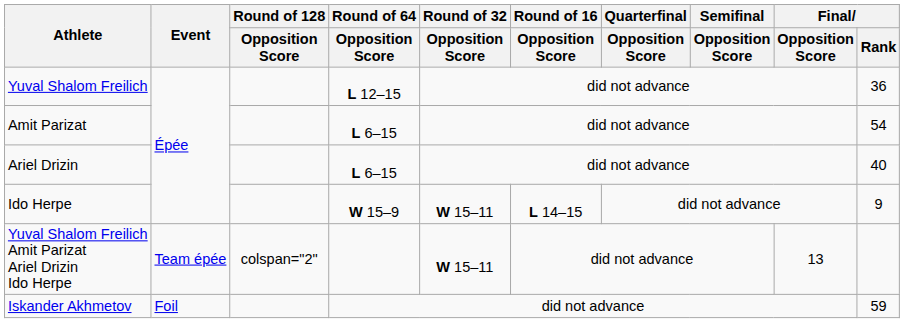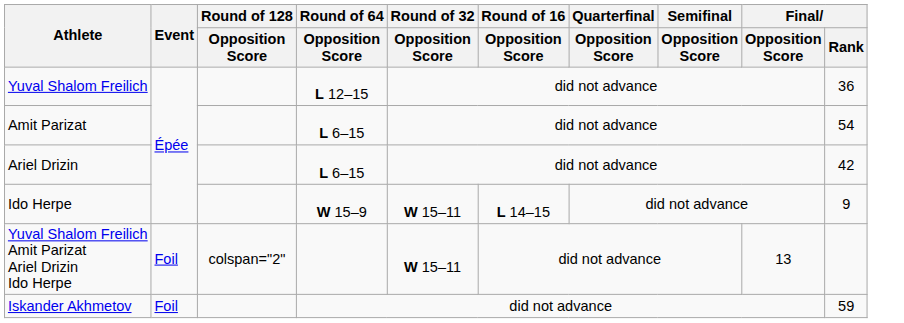(878, 165) 40 -> (846, 165) 42
(190, 259) Team épée -> (166, 259) Foil
